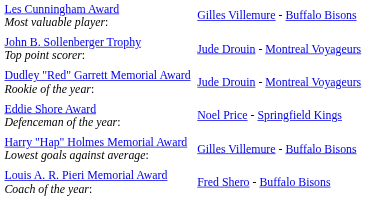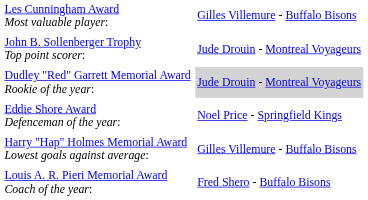(279, 82) no background -> (279, 82) lightgrey background
